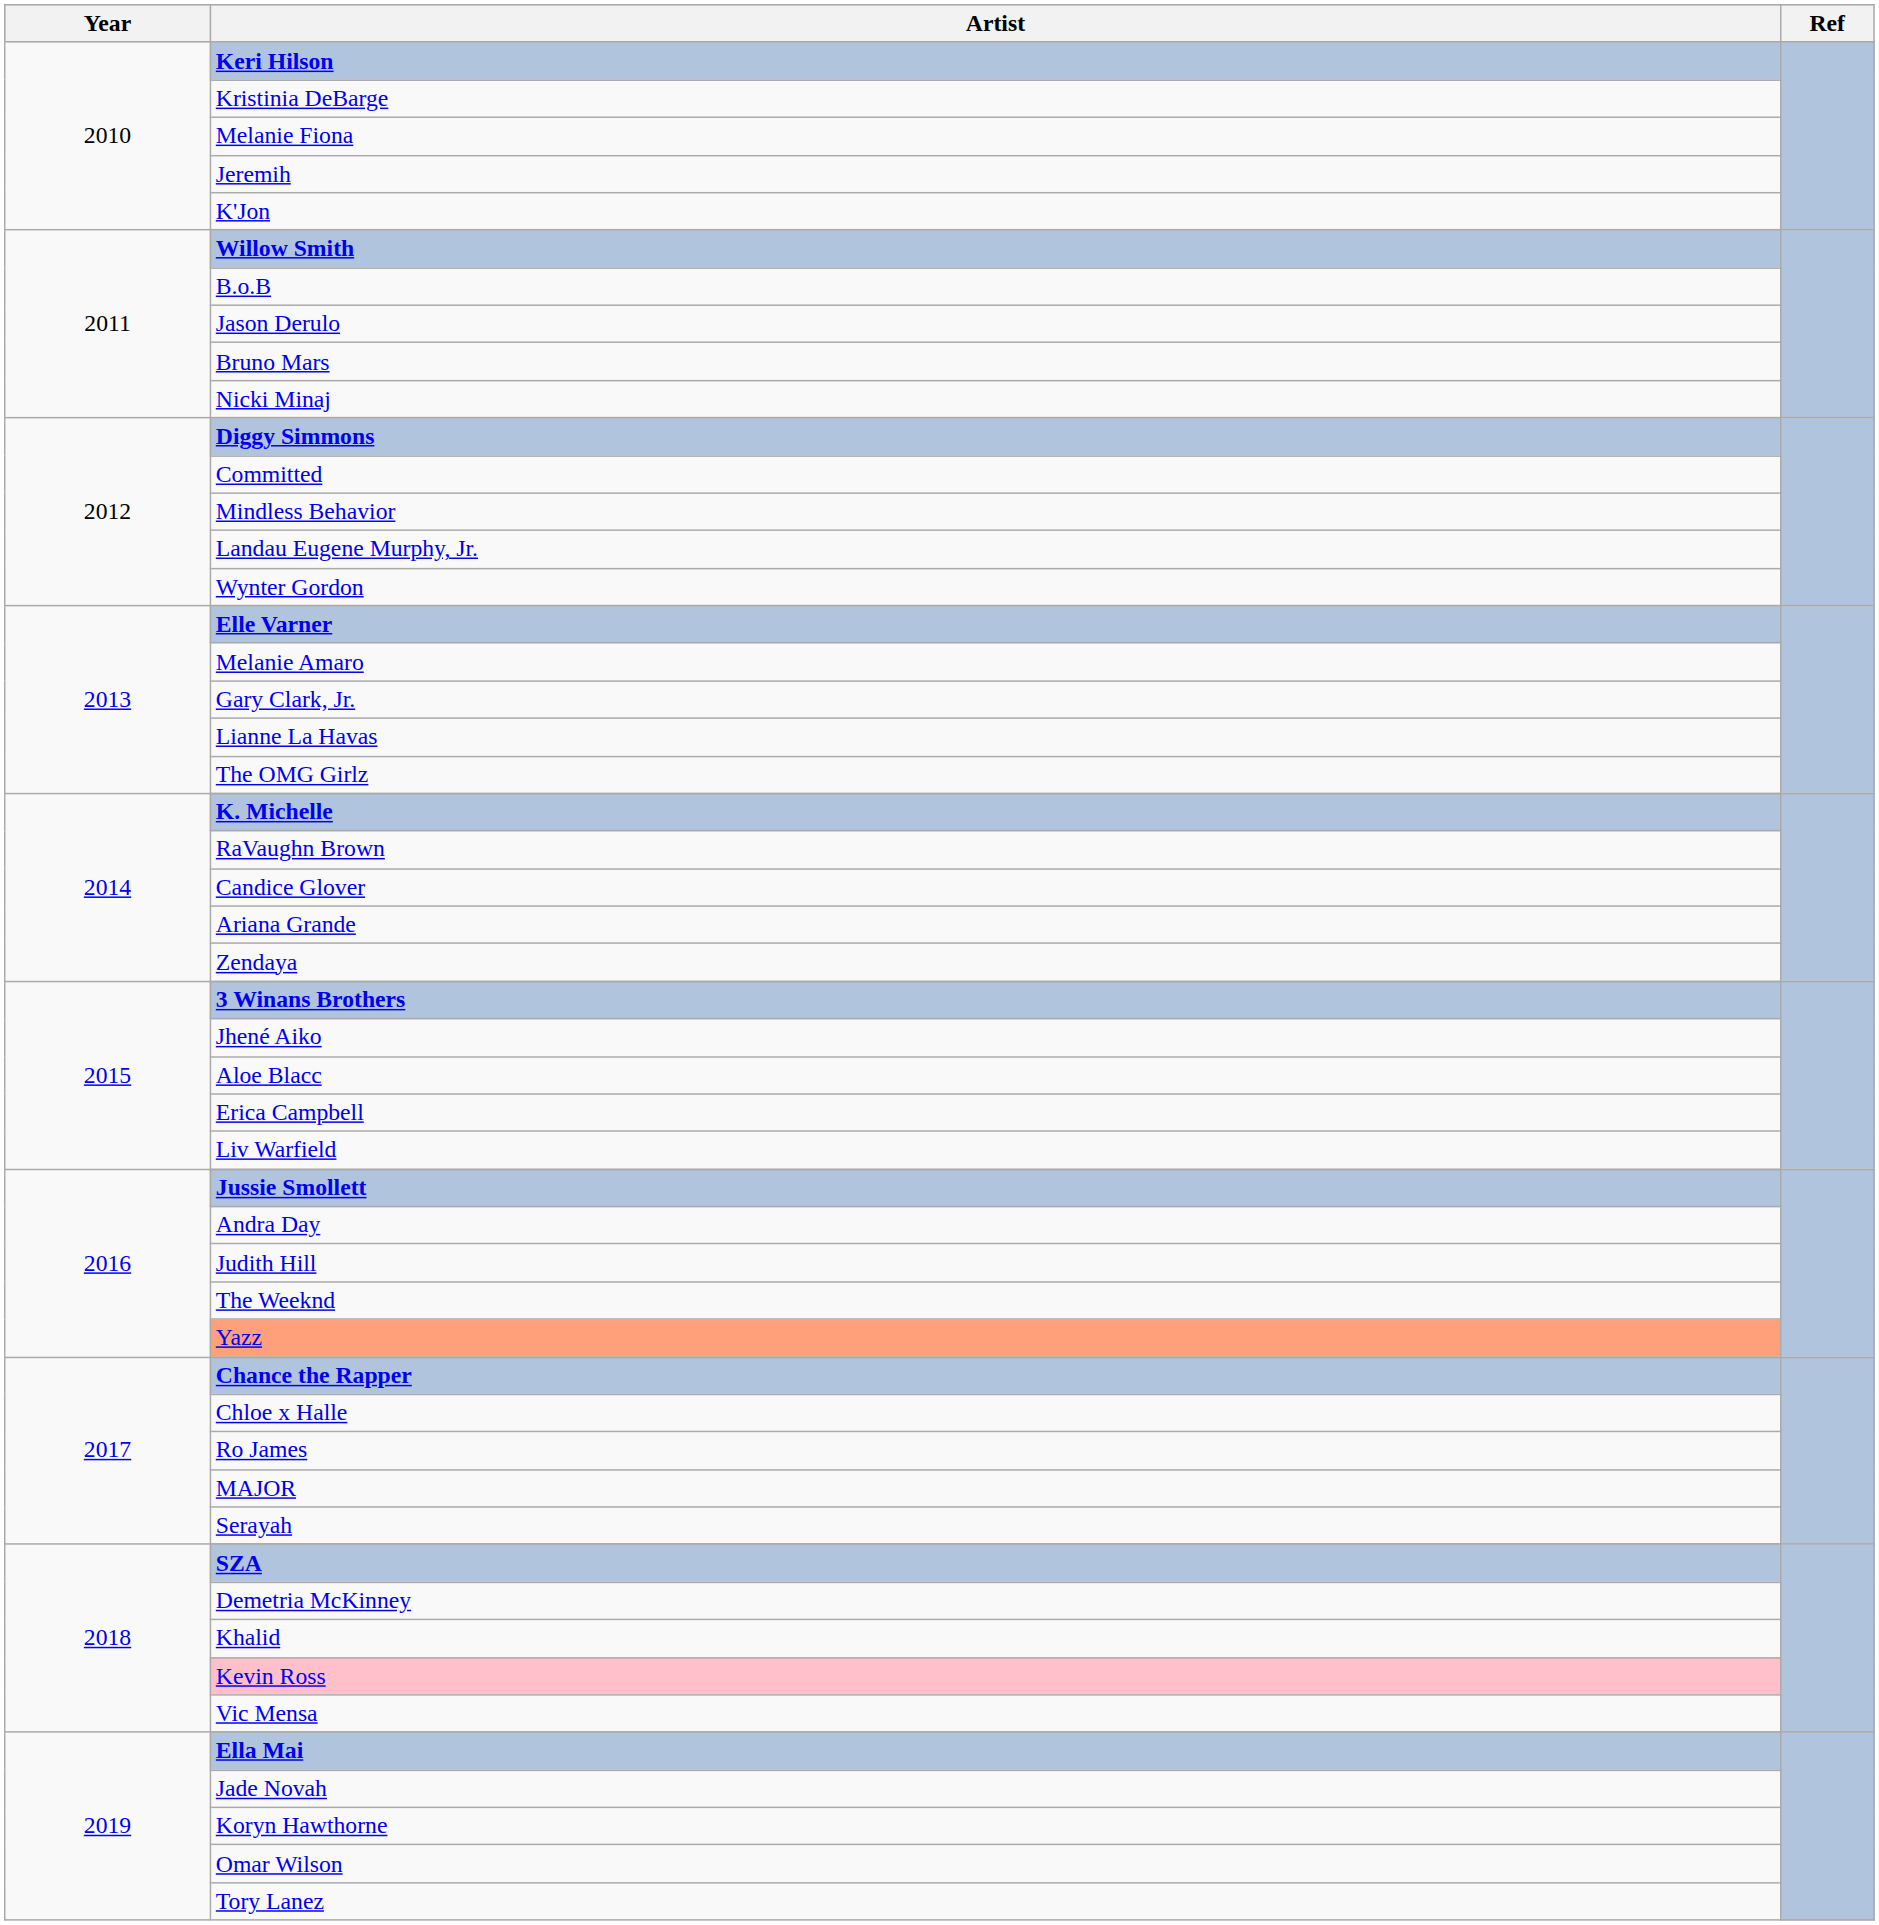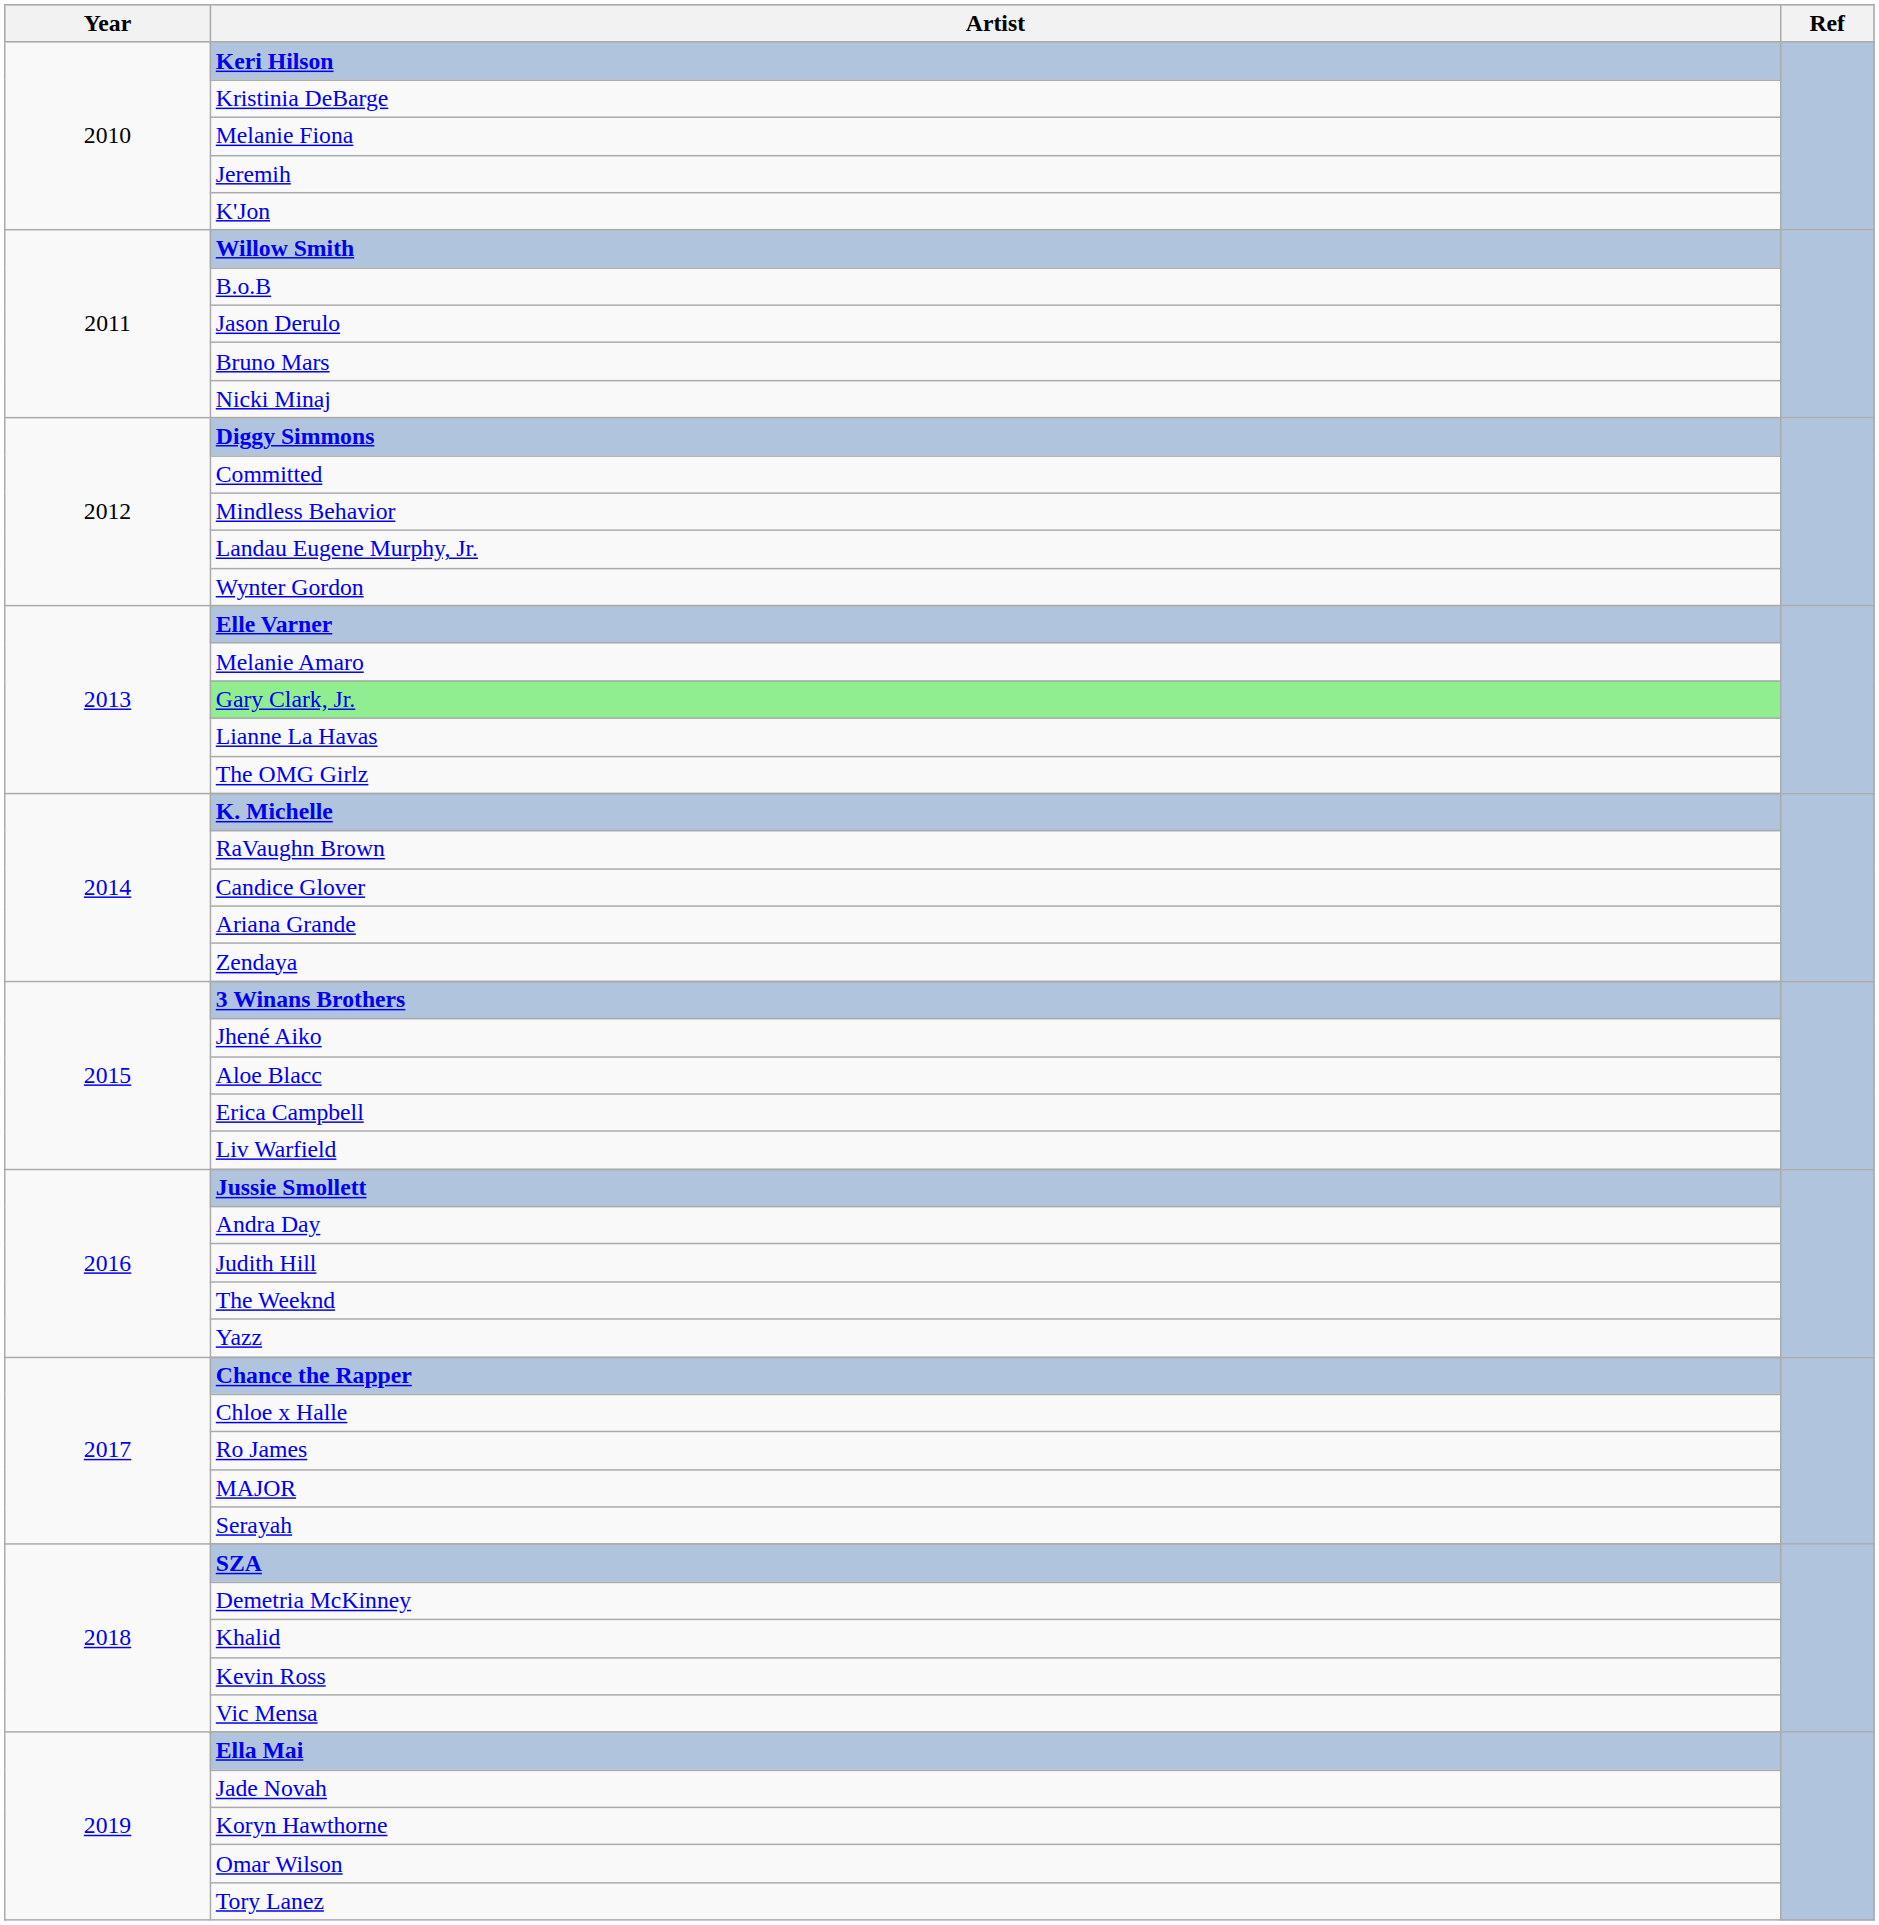(286, 699) no background -> (286, 699) lightgreen background
(239, 1337) lightsalmon background -> (239, 1337) no background
(271, 1675) pink background -> (271, 1675) no background
